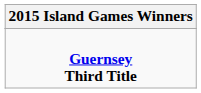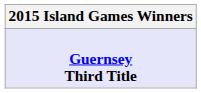(101, 66) no background -> (101, 66) lavender background
